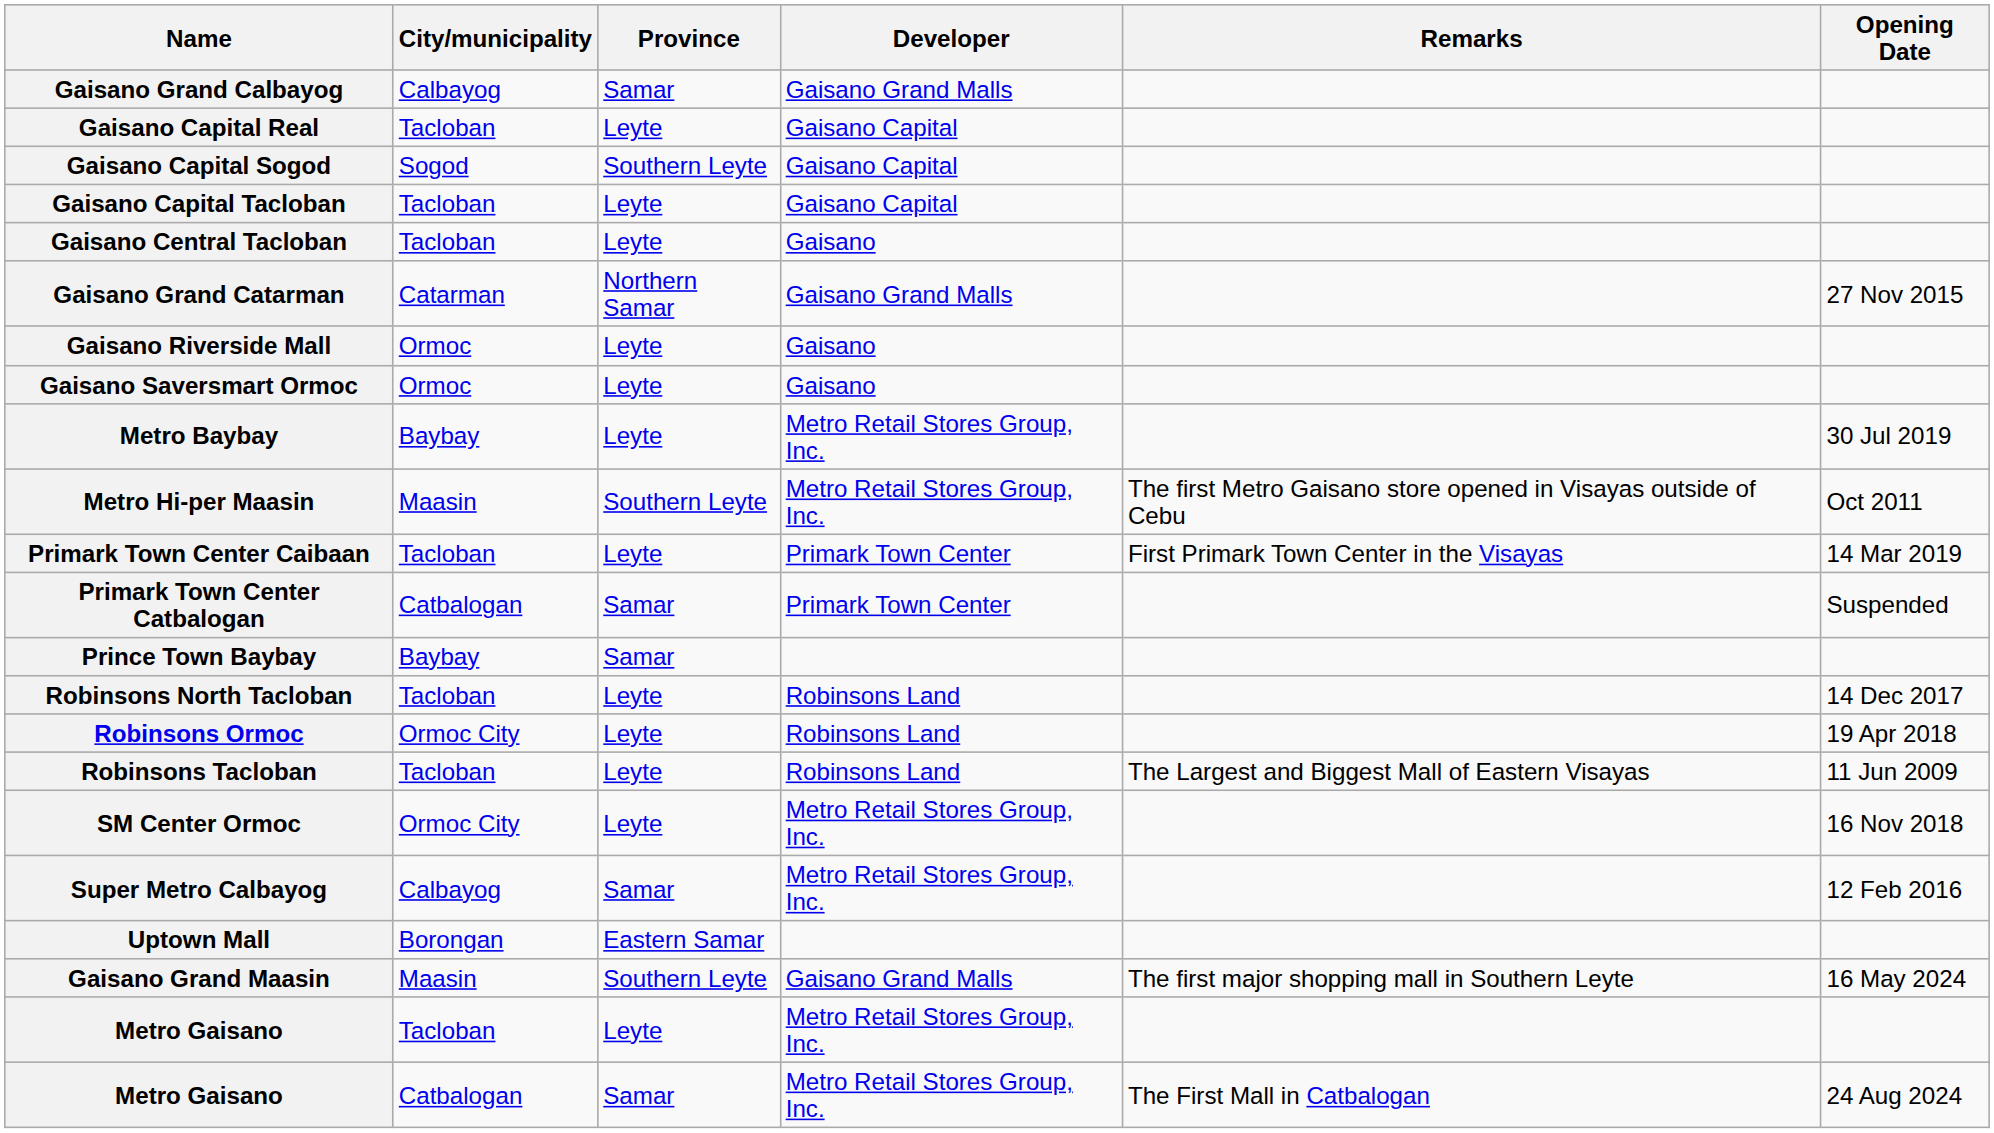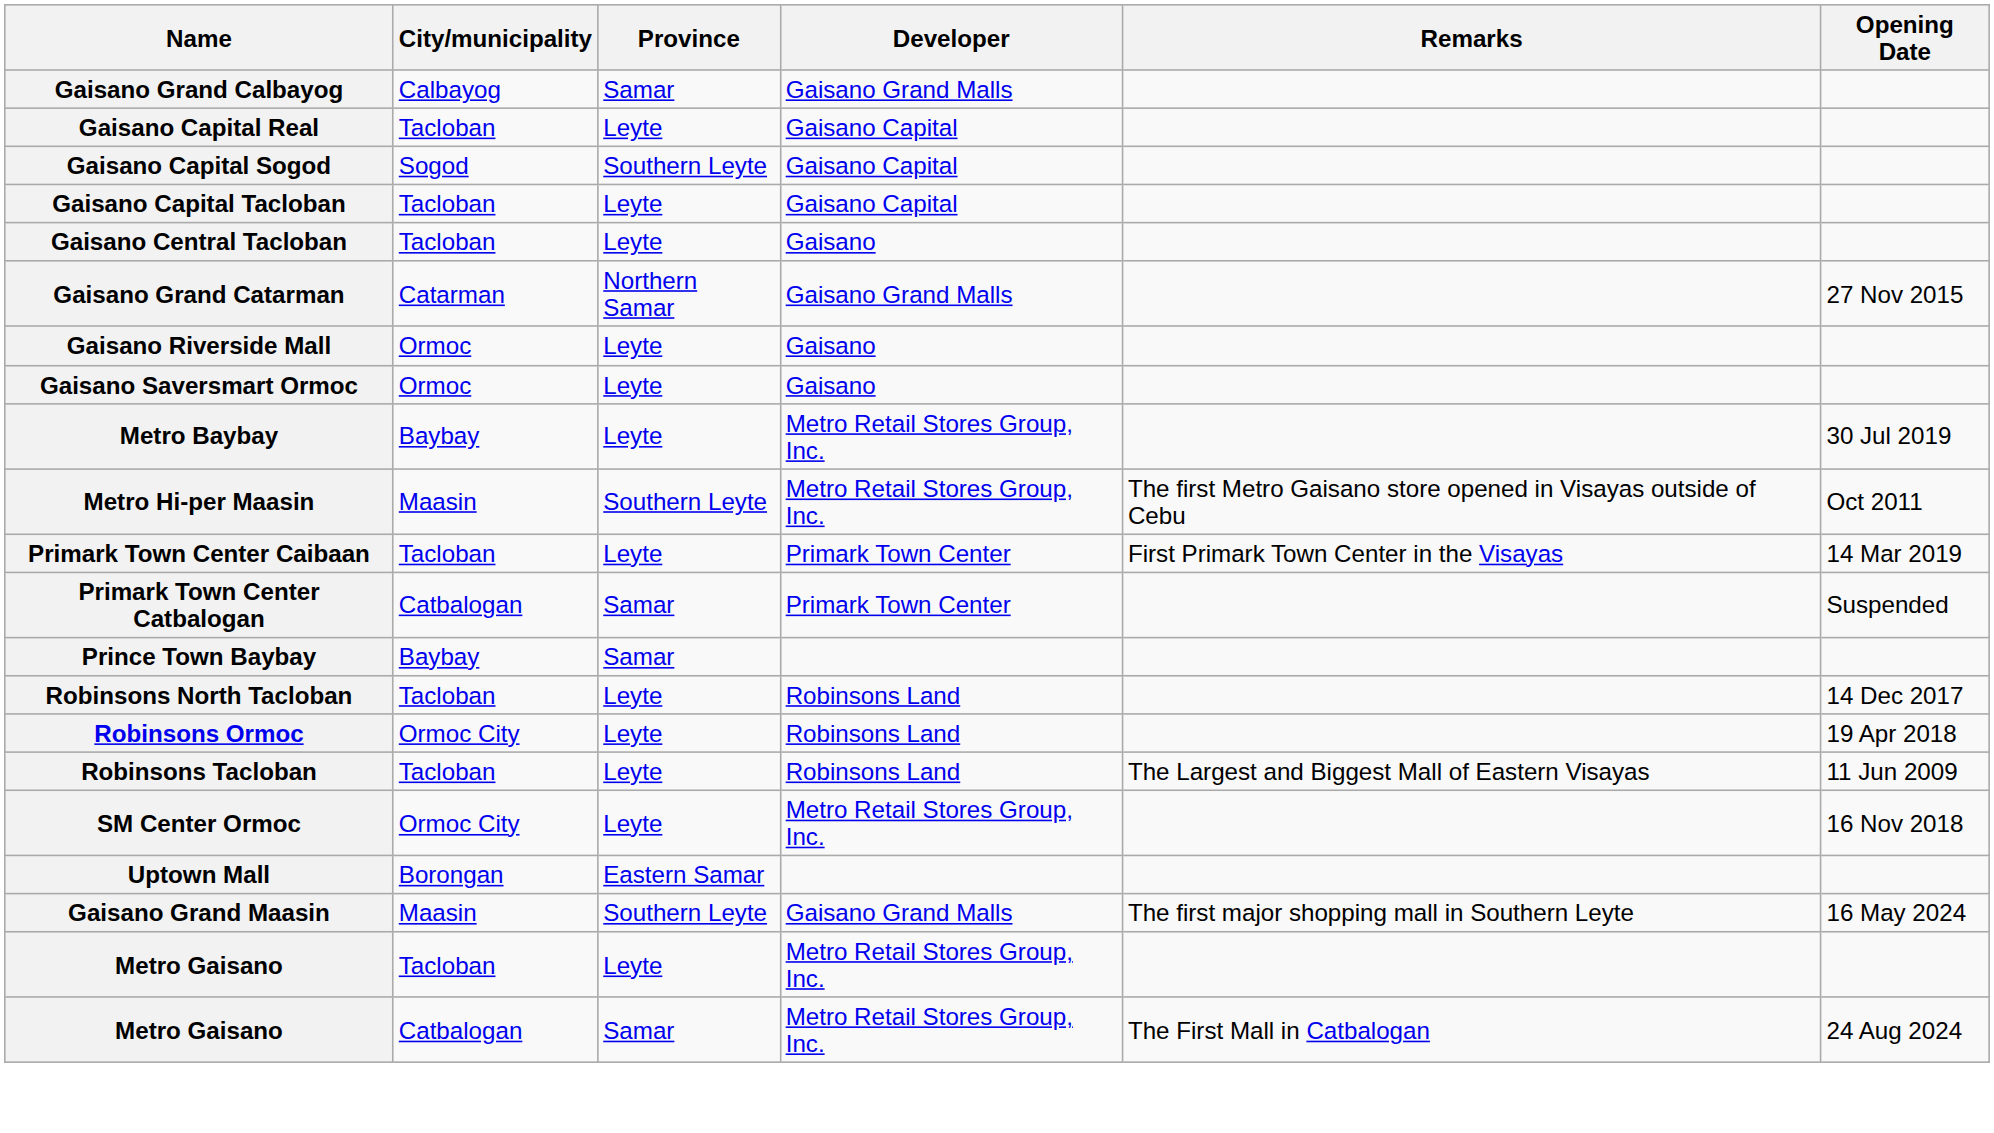- row: (199, 888)
